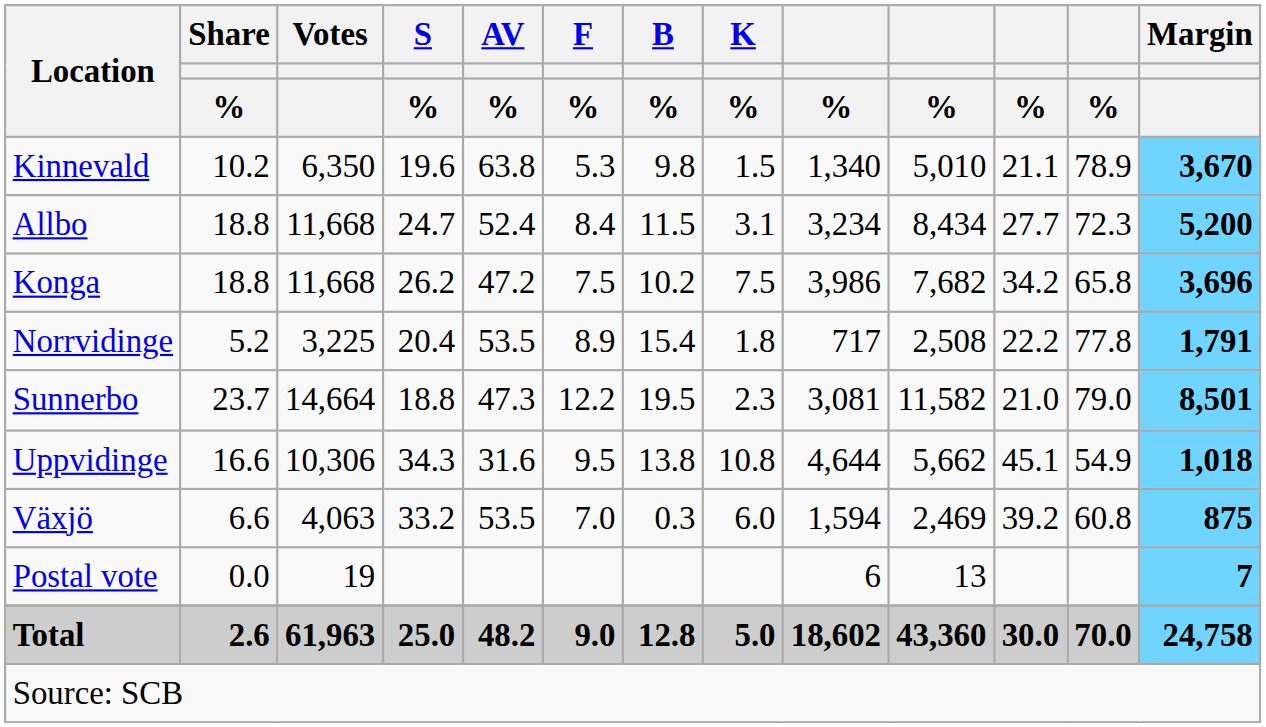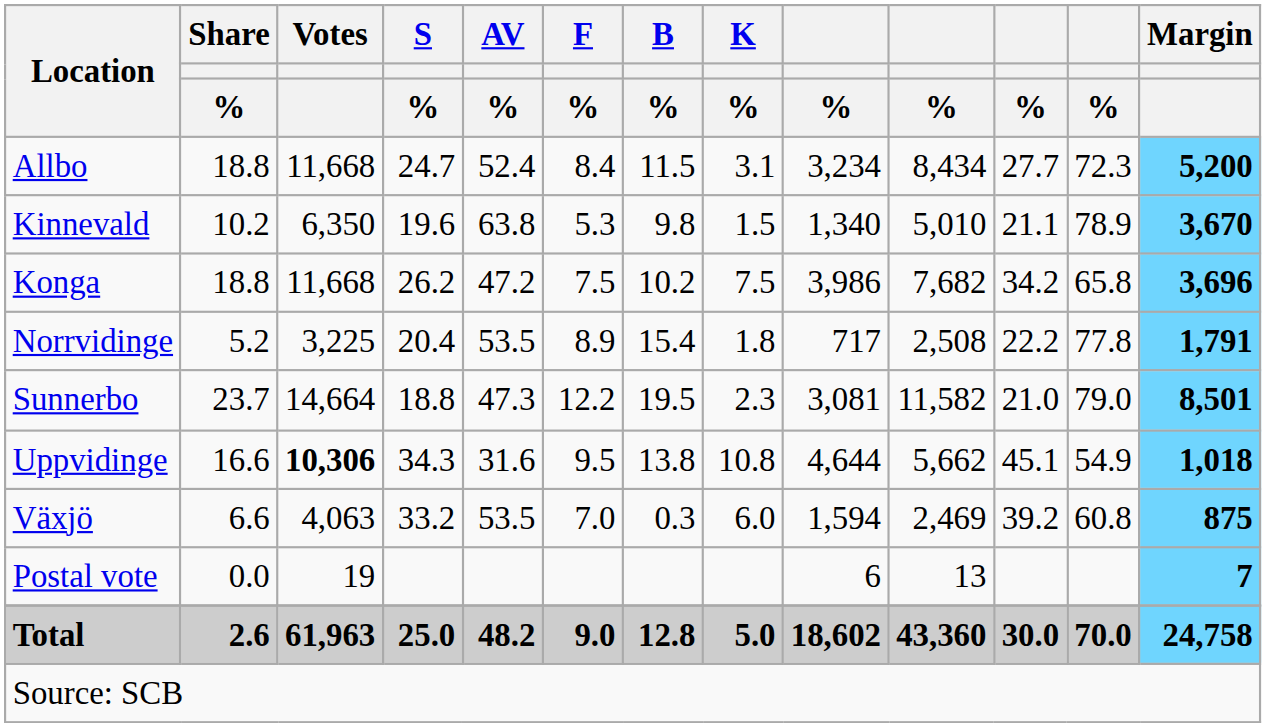rows swapped: (50, 224) <-> (81, 166)
(330, 458) normal -> (330, 458) bold
